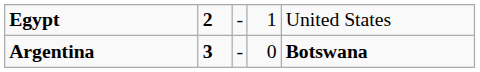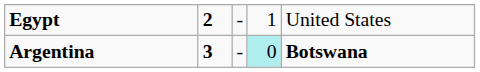(272, 51) no background -> (272, 51) paleturquoise background
